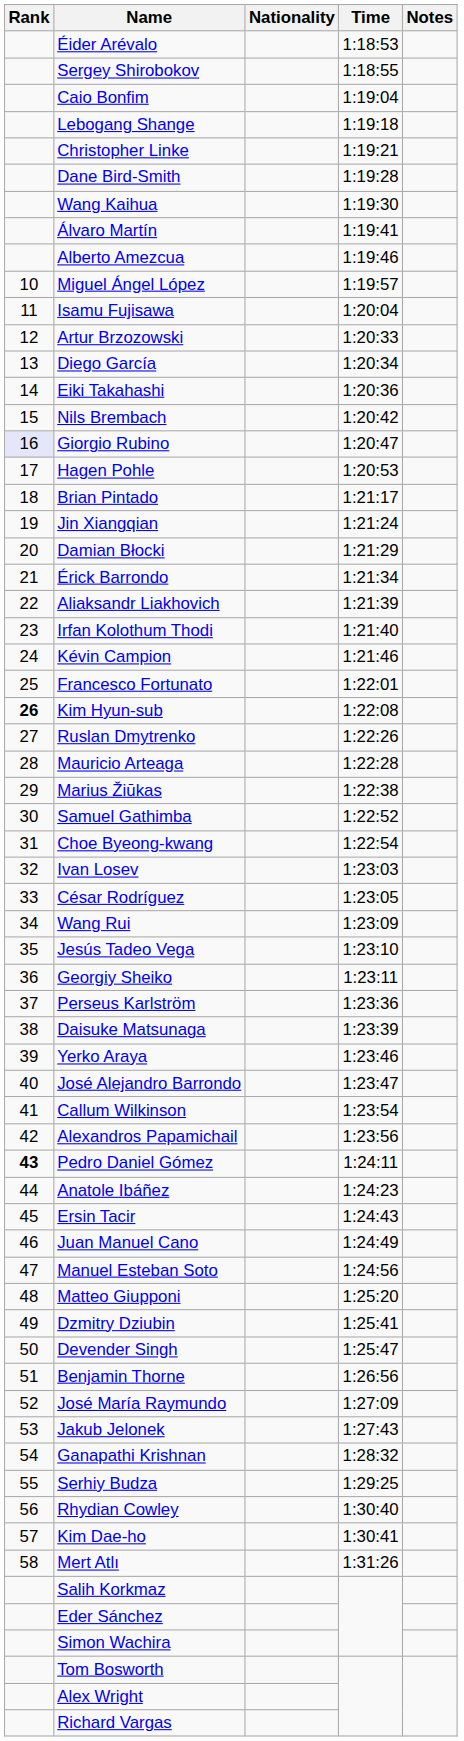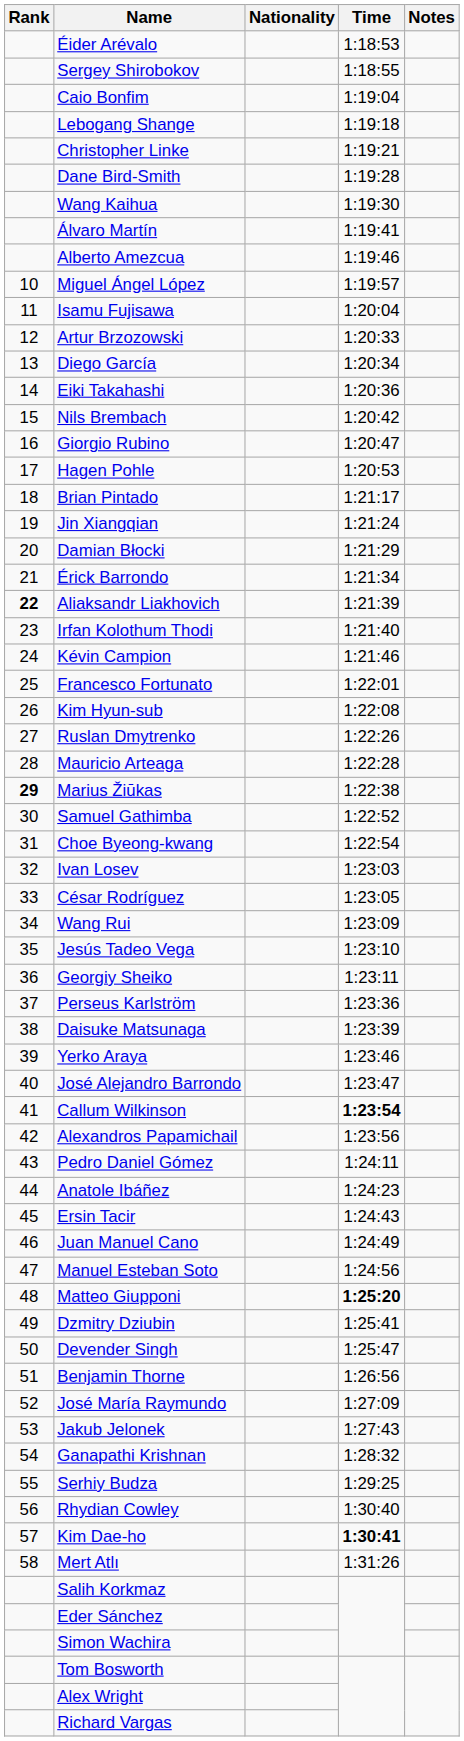(29, 444) lavender background -> (29, 444) no background
(29, 603) normal -> (29, 603) bold
(29, 710) bold -> (29, 710) normal
(29, 790) normal -> (29, 790) bold
(371, 1110) normal -> (372, 1110) bold
(29, 1163) bold -> (29, 1163) normal
(371, 1296) normal -> (372, 1296) bold
(371, 1536) normal -> (372, 1536) bold
